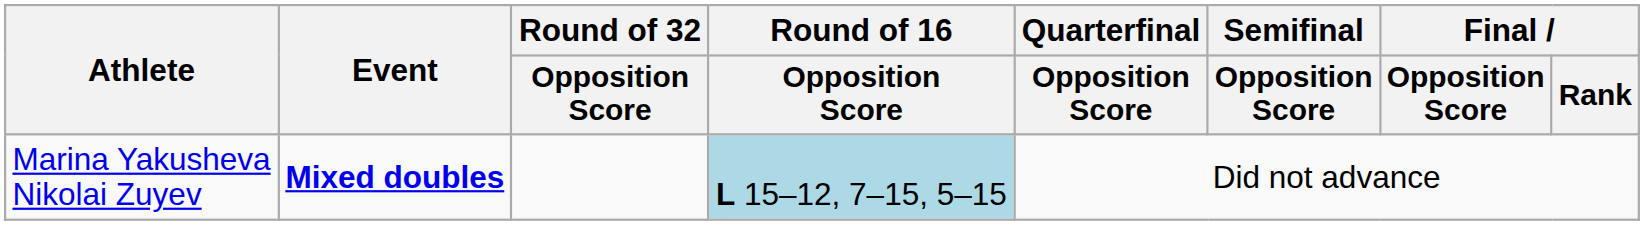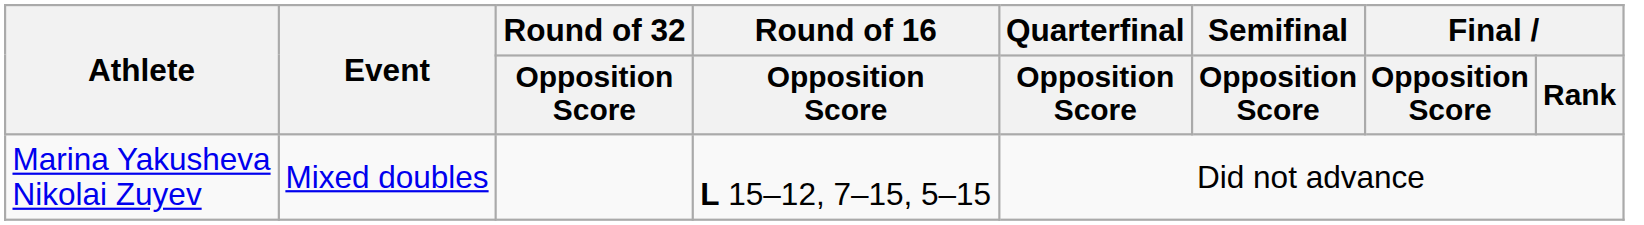(395, 178) bold -> (387, 178) normal
(861, 195) lightblue background -> (846, 195) no background
